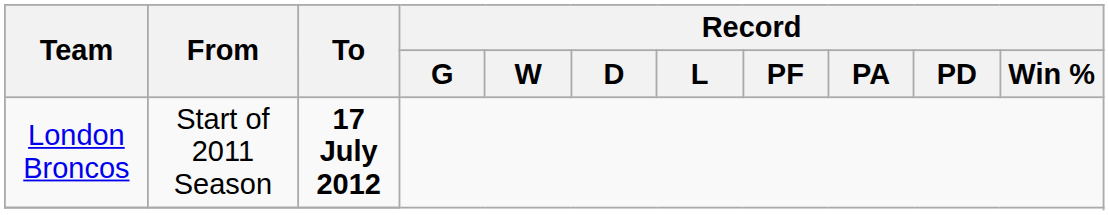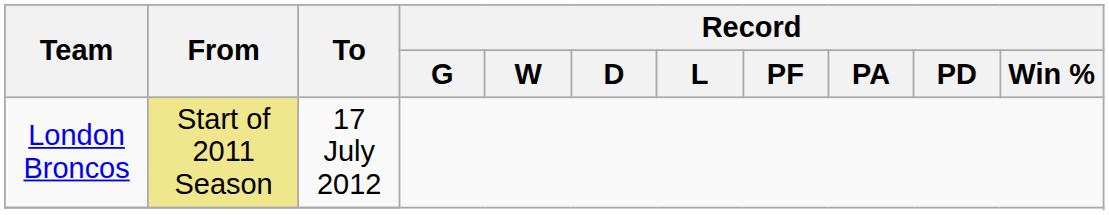(223, 151) no background -> (224, 151) khaki background
(349, 151) bold -> (349, 151) normal
